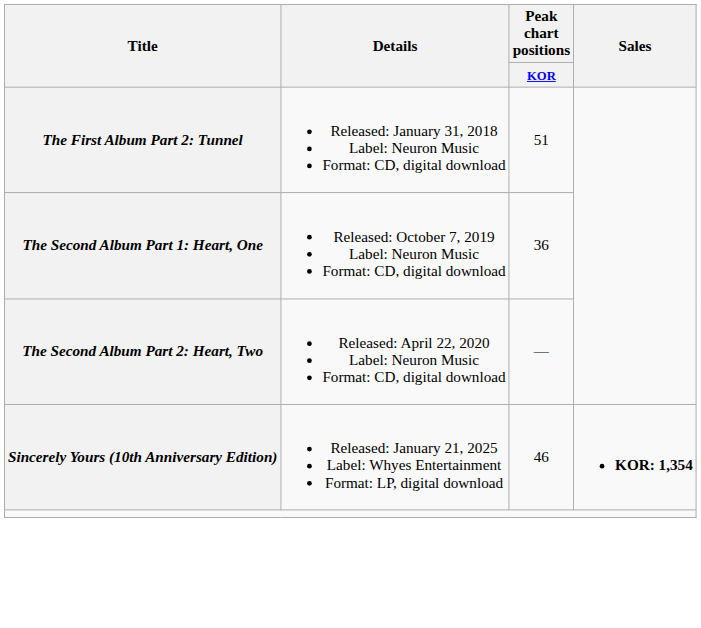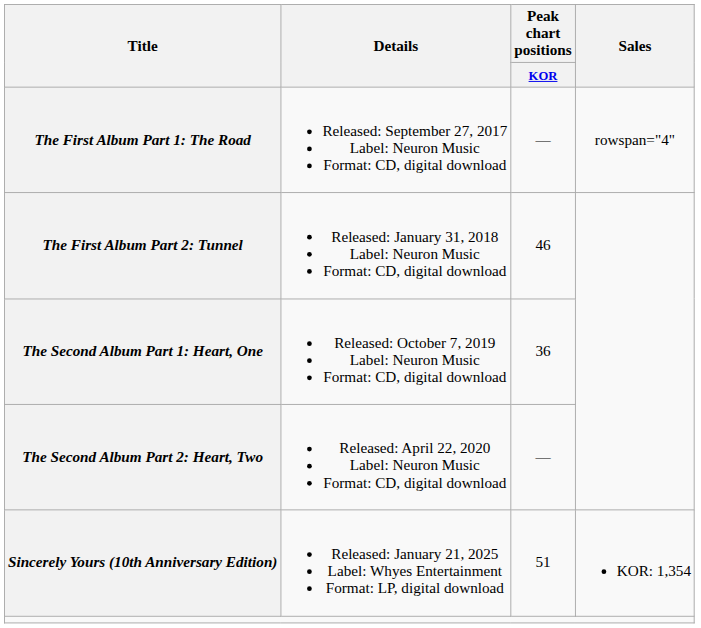+ row: (143, 139)
(541, 139) 51 -> (543, 245) 46
(541, 457) 46 -> (543, 563) 51
(635, 466) bold -> (635, 572) normal
